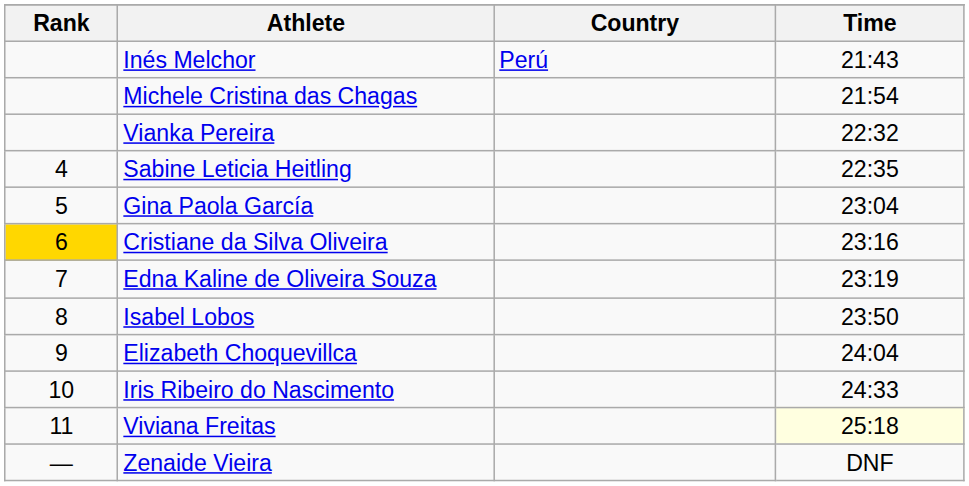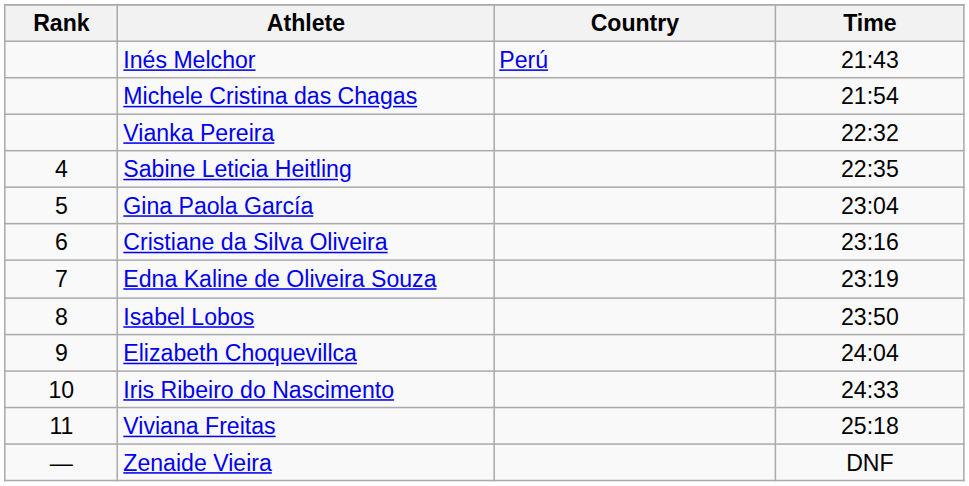(61, 243) gold background -> (61, 243) no background
(870, 426) lightyellow background -> (870, 426) no background
